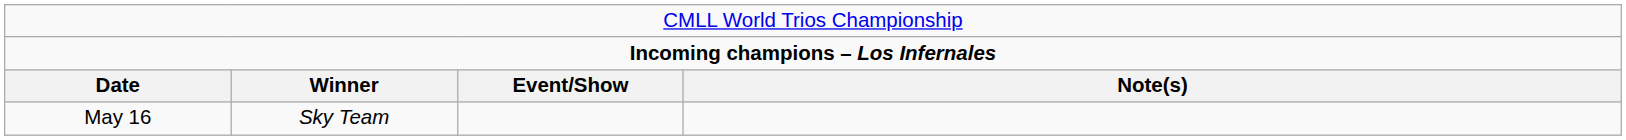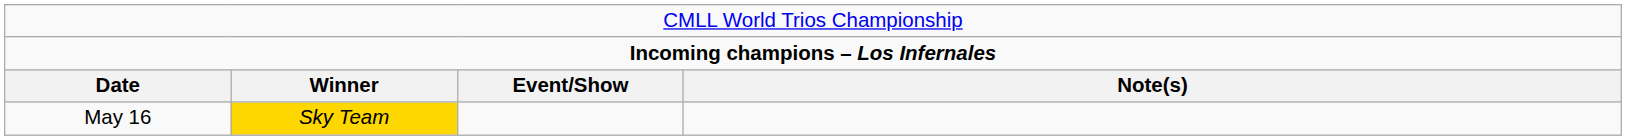(344, 118) no background -> (344, 118) gold background
